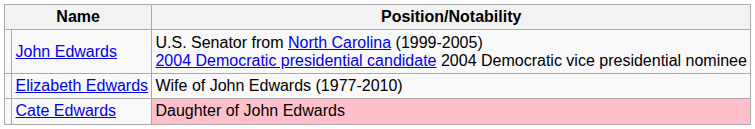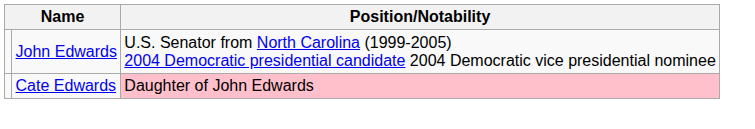- row: (82, 85)
